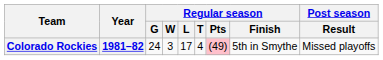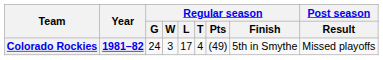(218, 47) pink background -> (218, 47) no background
